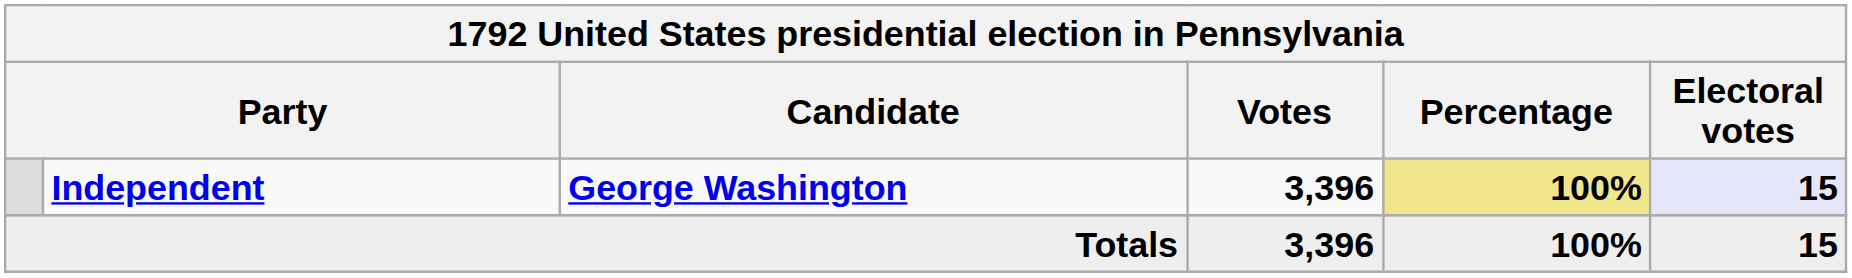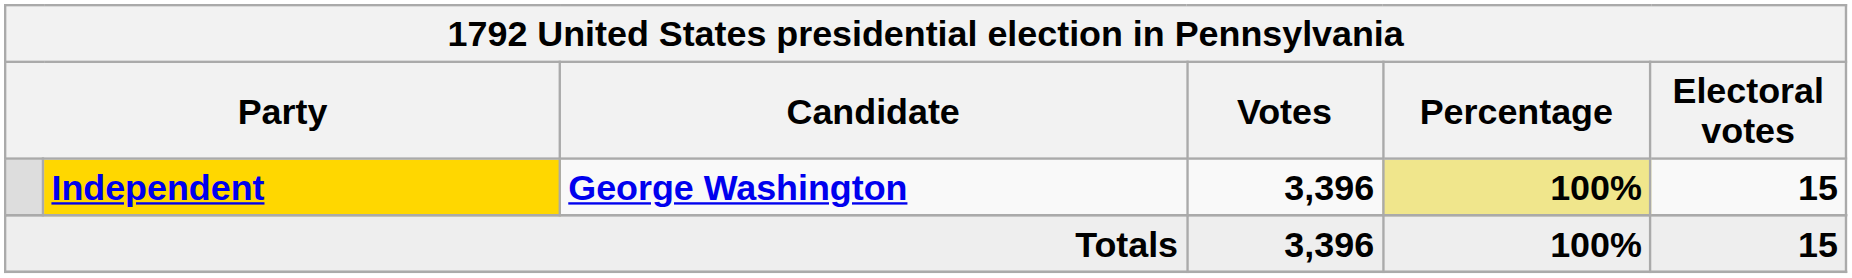(158, 187) no background -> (158, 187) gold background
(1818, 187) lavender background -> (1818, 187) no background
